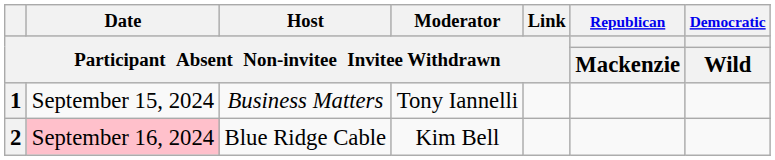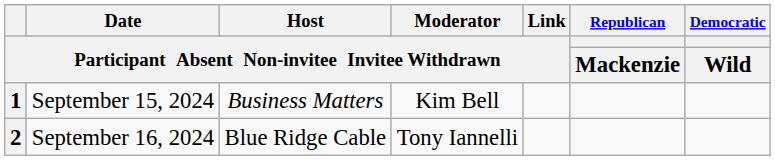(457, 100) Tony Iannelli -> (457, 100) Kim Bell
(123, 136) pink background -> (123, 136) no background
(457, 136) Kim Bell -> (457, 136) Tony Iannelli
